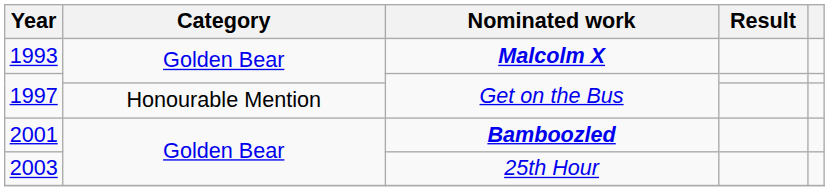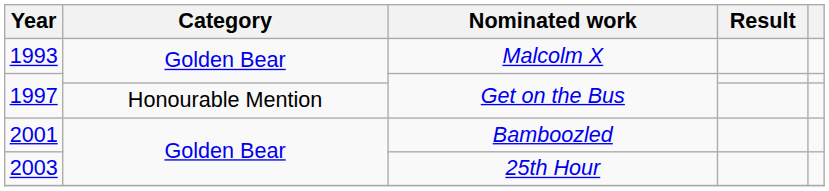(552, 55) bold -> (553, 55) normal
(552, 134) bold -> (553, 134) normal
